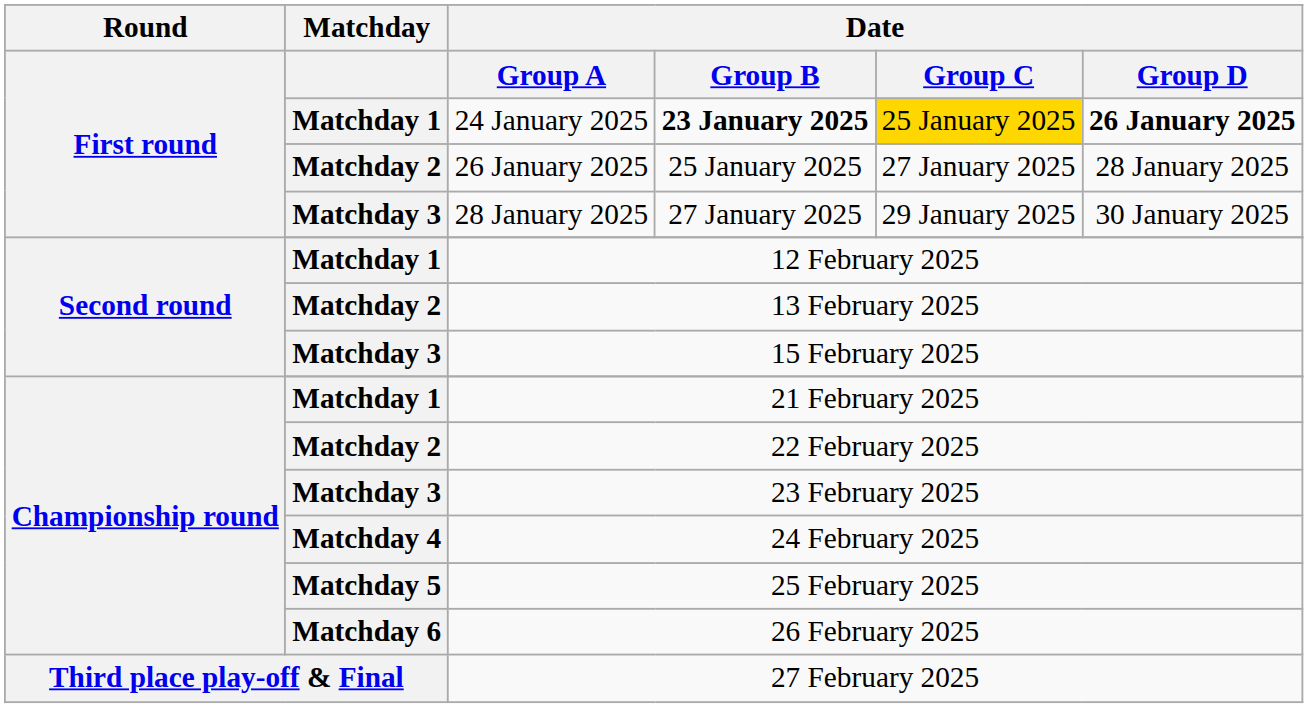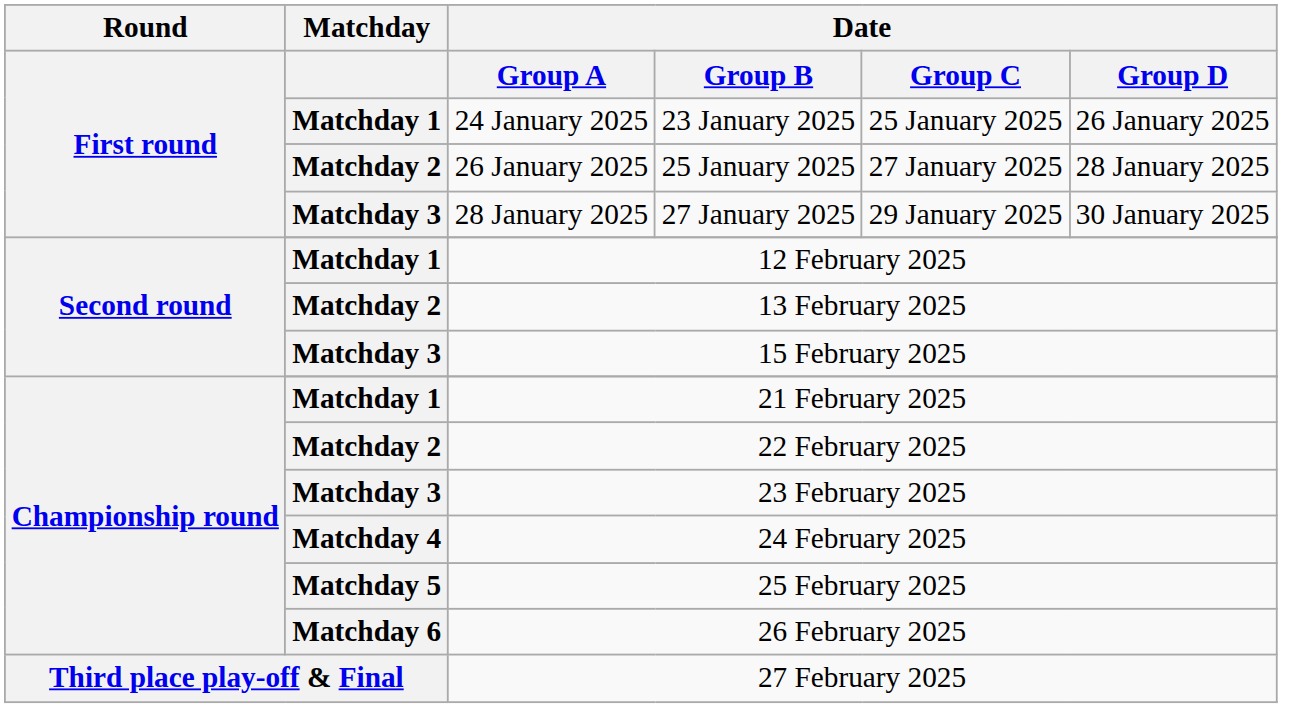(765, 120) bold -> (758, 120) normal
(979, 120) gold background -> (966, 120) no background
(1192, 120) bold -> (1173, 120) normal
